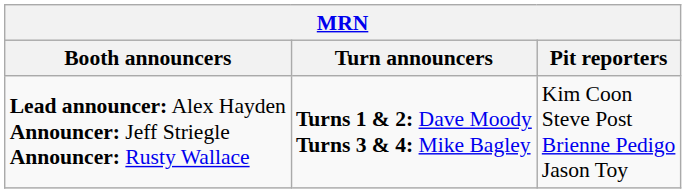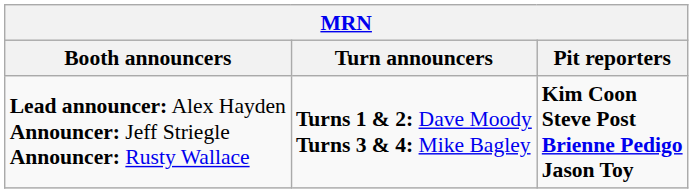(609, 131) normal -> (612, 131) bold
